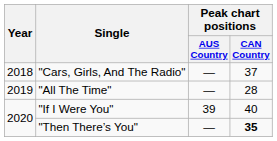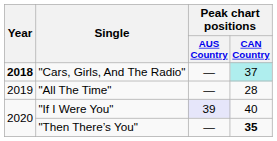(20, 71) normal -> (20, 71) bold
(251, 71) no background -> (251, 71) paleturquoise background
(209, 108) no background -> (209, 108) lavender background
